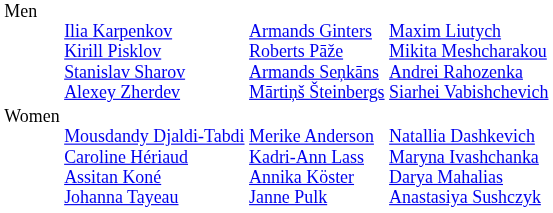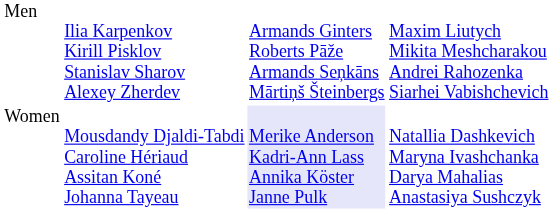(311, 167) no background -> (311, 167) lavender background
